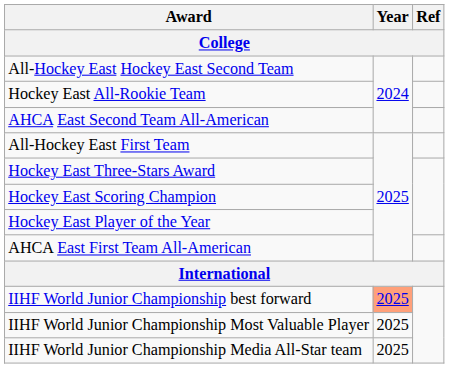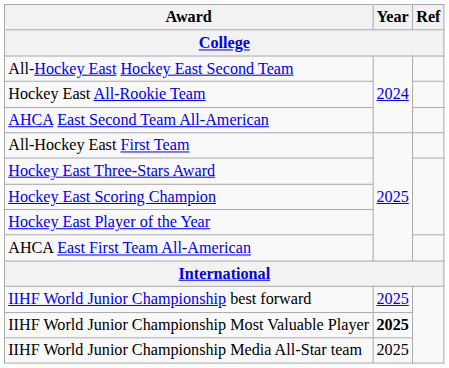(393, 299) lightsalmon background -> (393, 299) no background
(393, 324) normal -> (393, 324) bold
